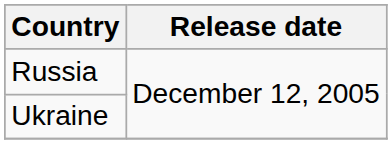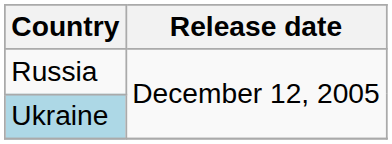(60, 116) no background -> (60, 116) lightblue background
